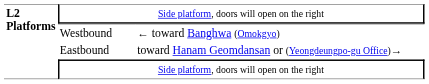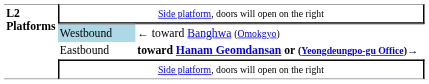(86, 33) no background -> (86, 33) lightblue background
(270, 50) normal -> (278, 50) bold
